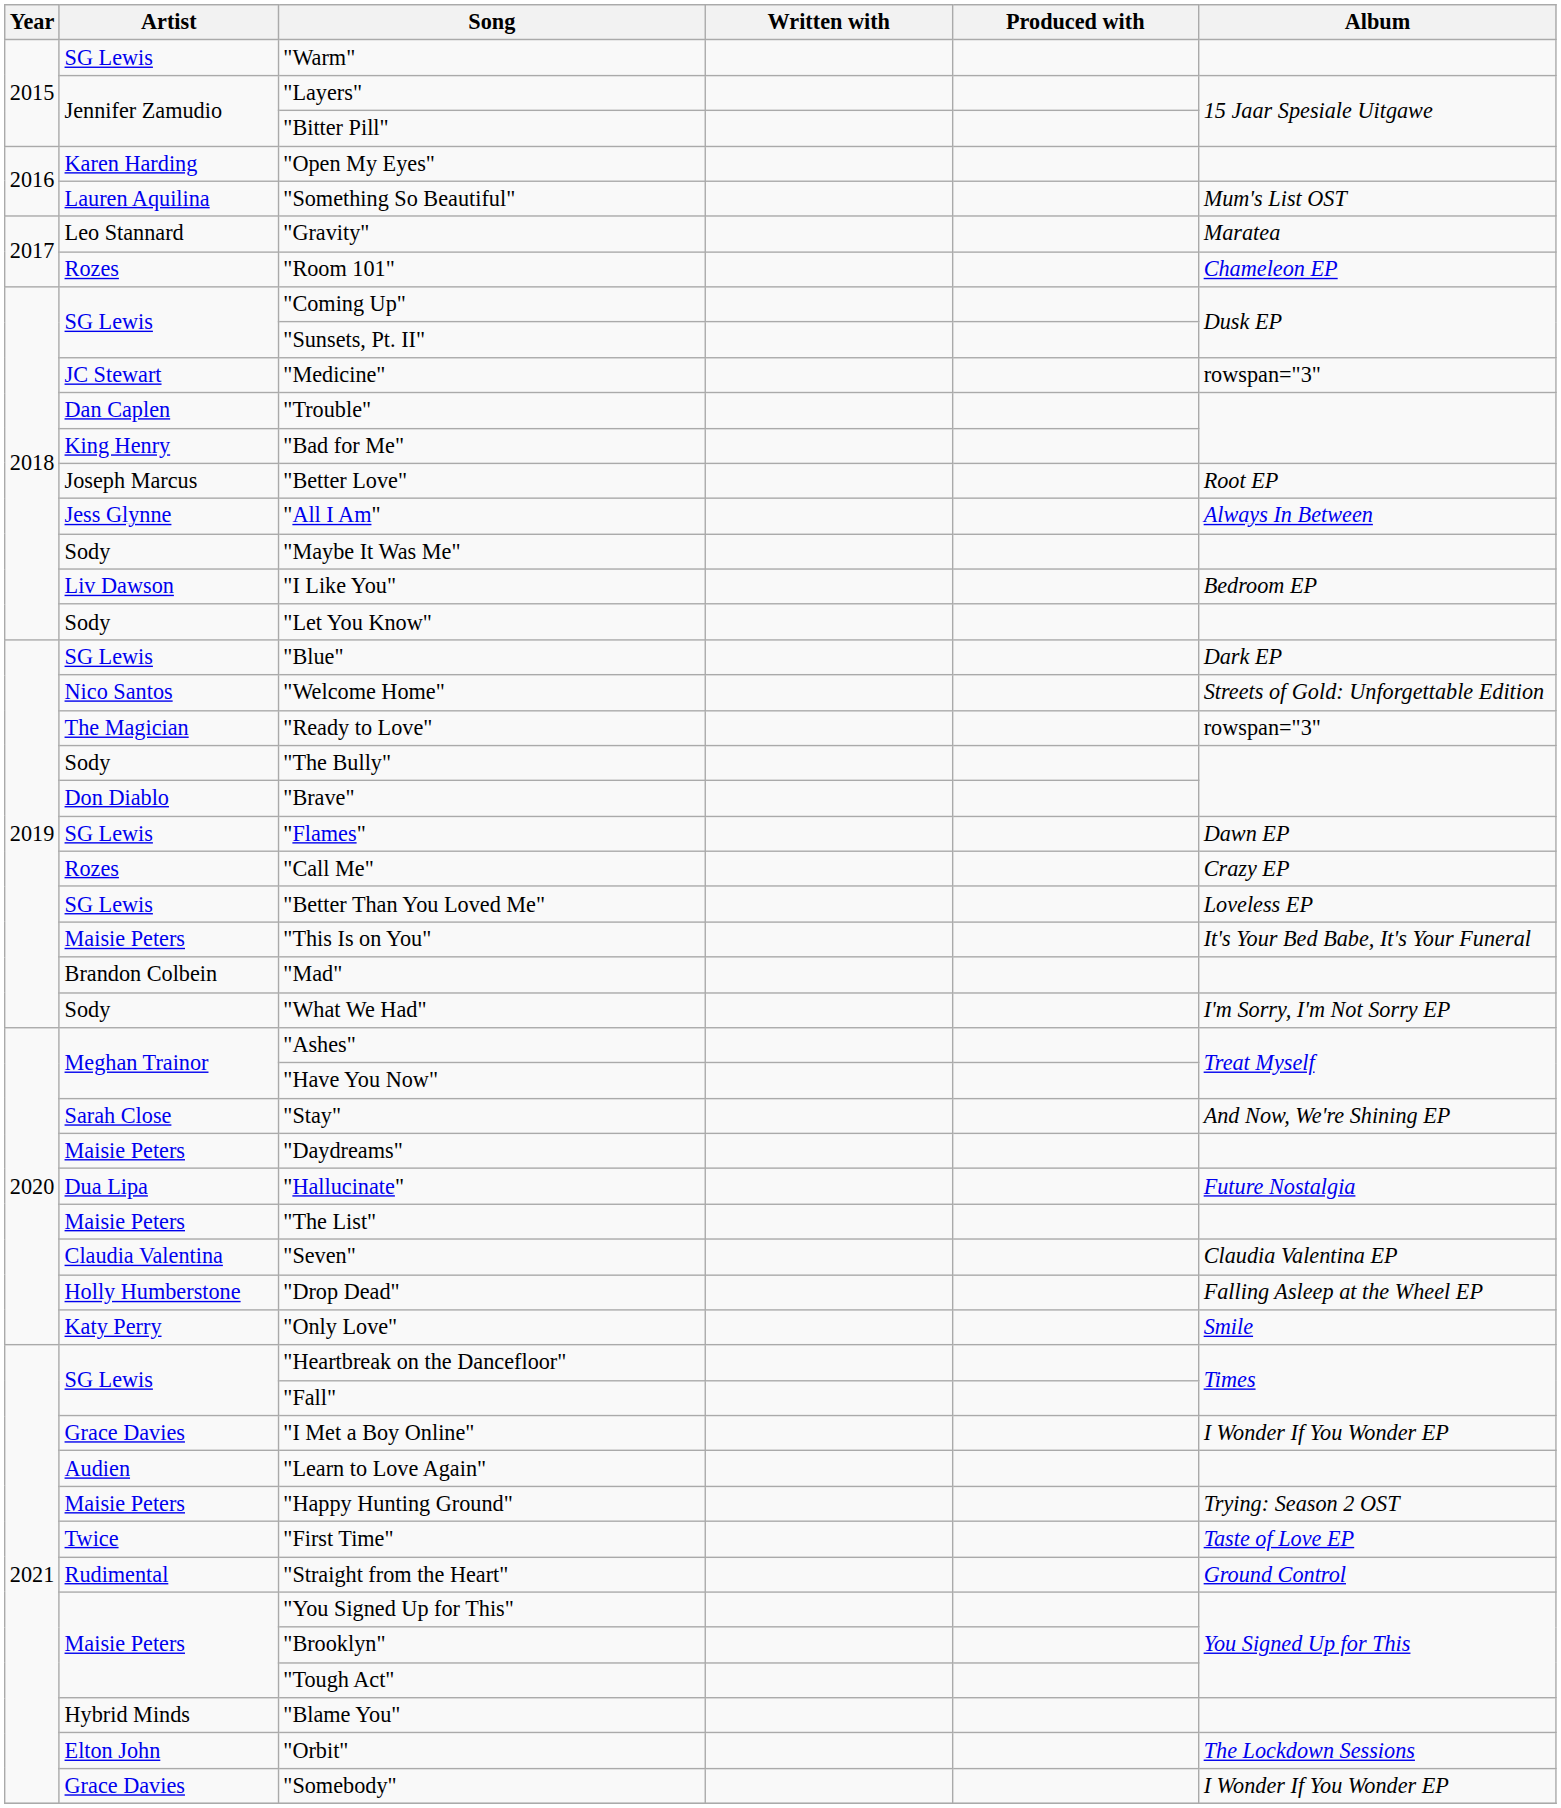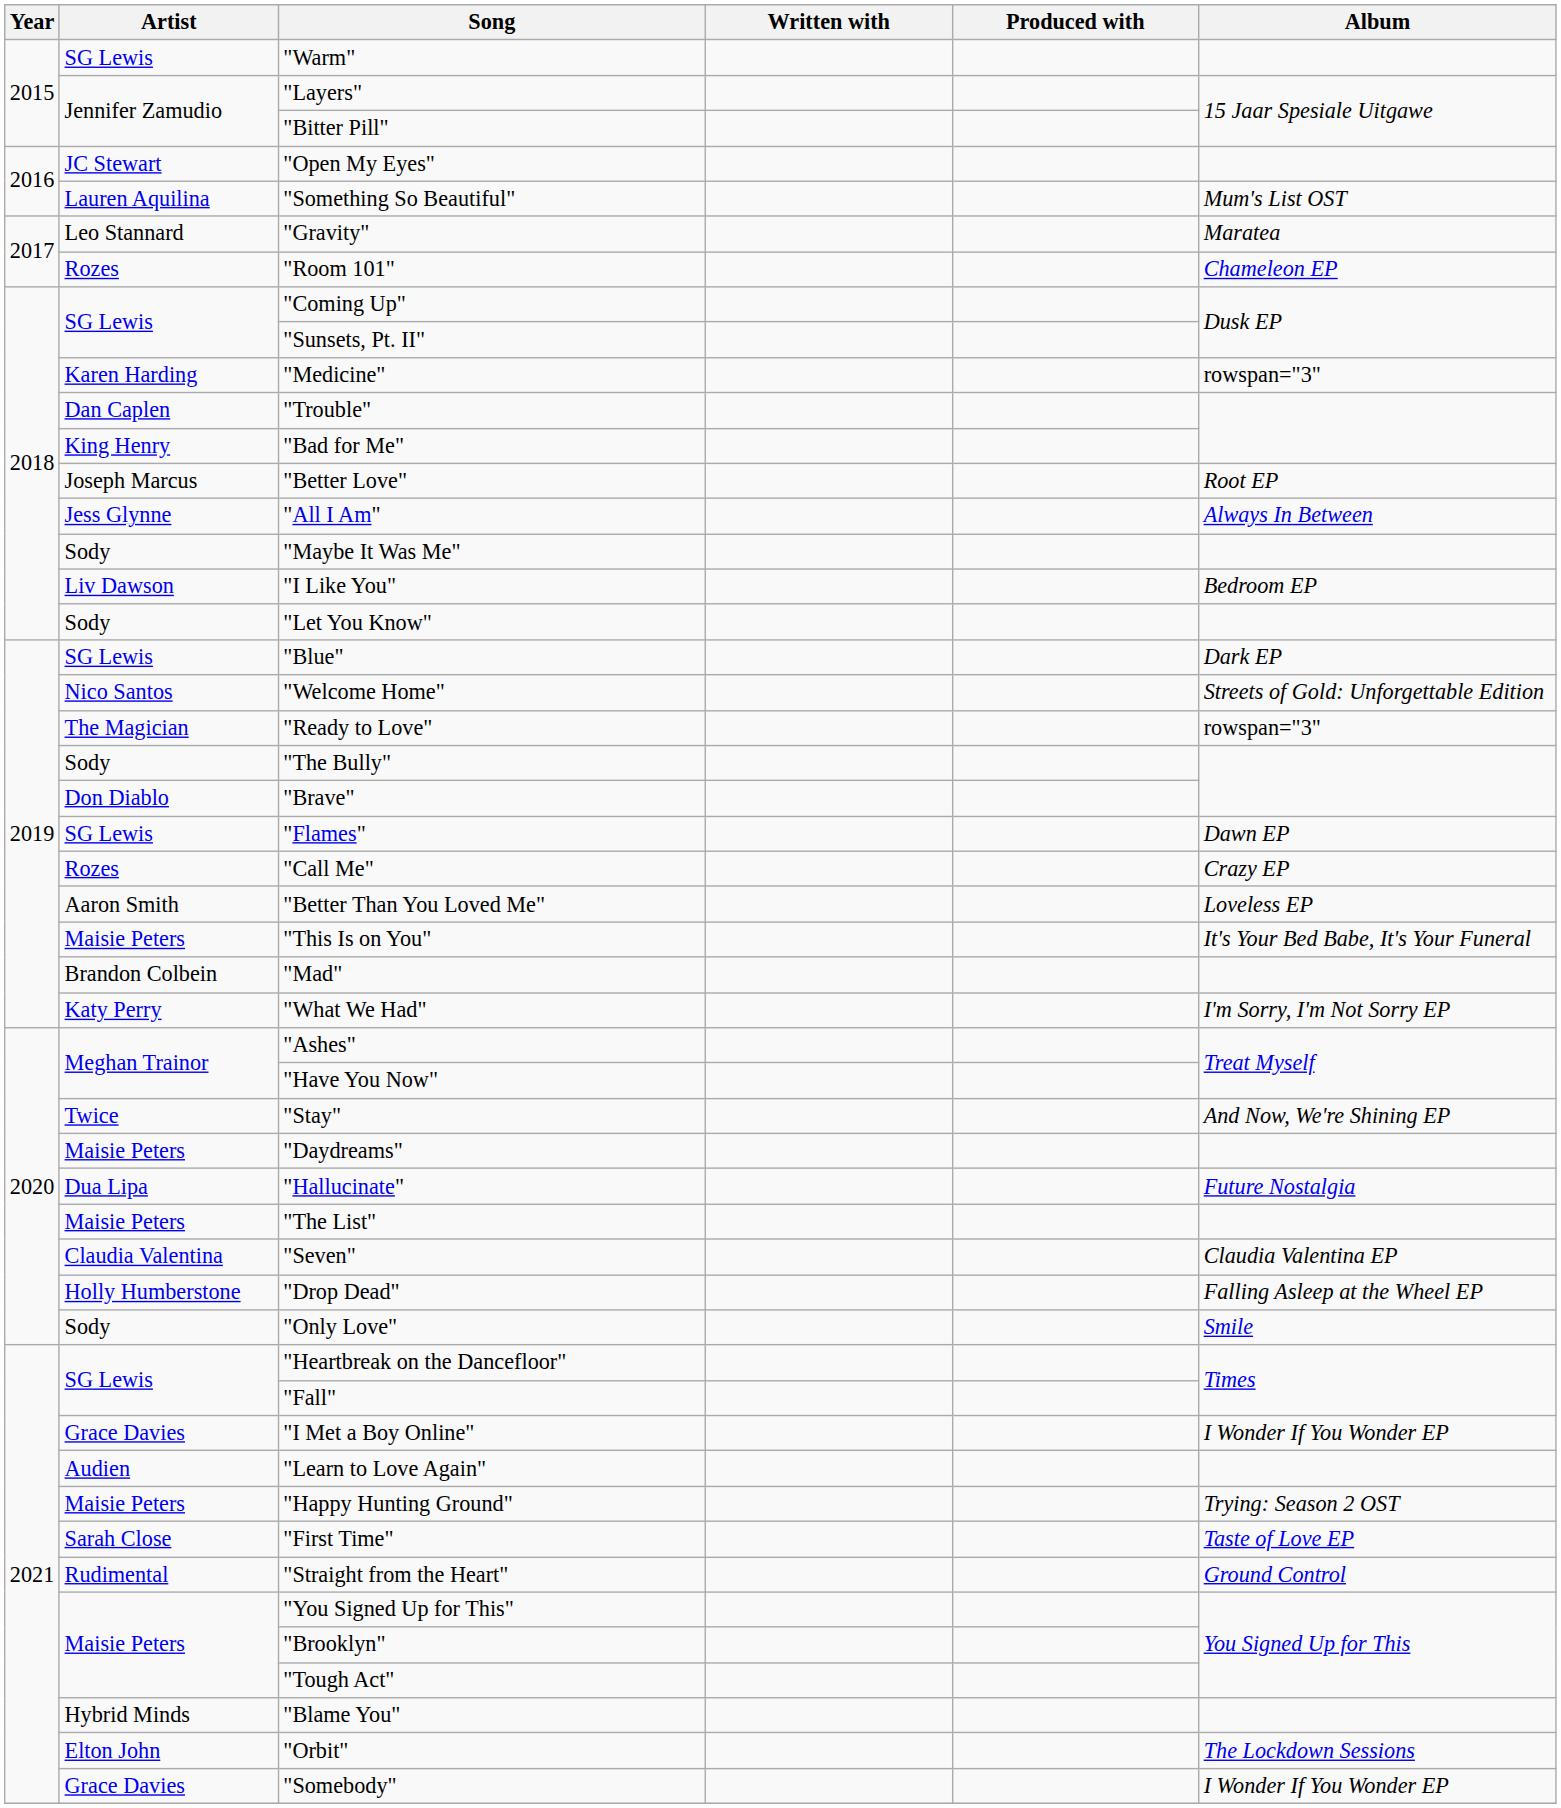(131, 163) Karen Harding -> (113, 163) JC Stewart
(113, 374) JC Stewart -> (131, 374) Karen Harding
(109, 903) SG Lewis -> (122, 903) Aaron Smith
(87, 1009) Sody -> (113, 1009) Katy Perry
(118, 1115) Sarah Close -> (92, 1115) Twice
(113, 1327) Katy Perry -> (87, 1327) Sody
(92, 1538) Twice -> (118, 1538) Sarah Close
